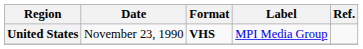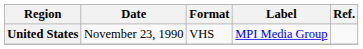(202, 34) bold -> (202, 34) normal
